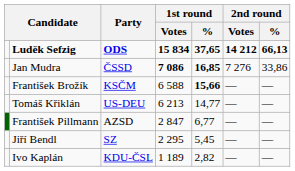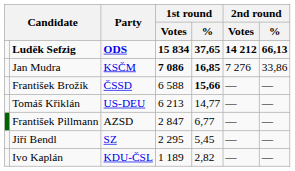(118, 67) ČSSD -> (120, 67) KSČM
(120, 85) KSČM -> (118, 85) ČSSD
